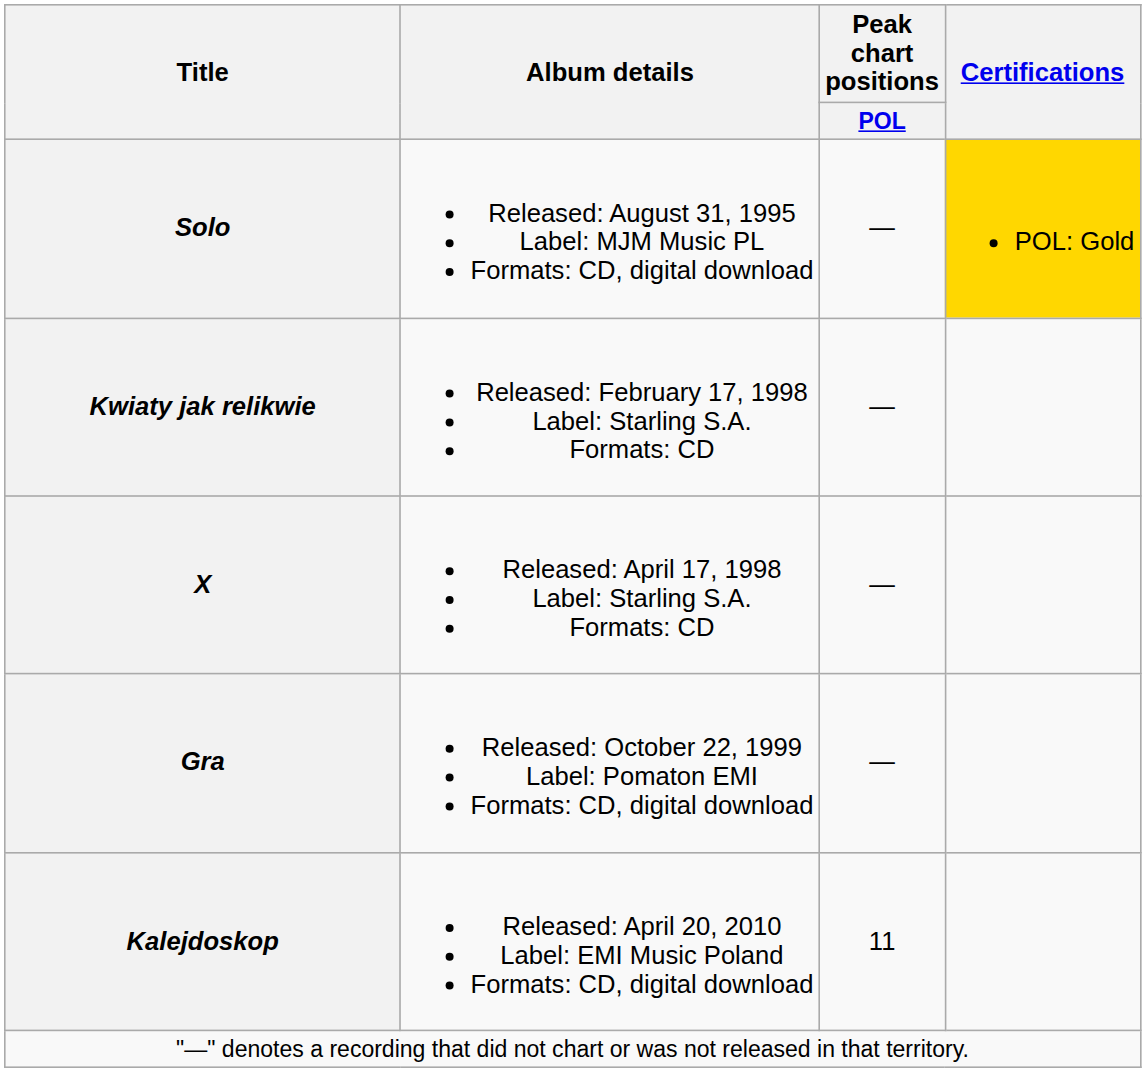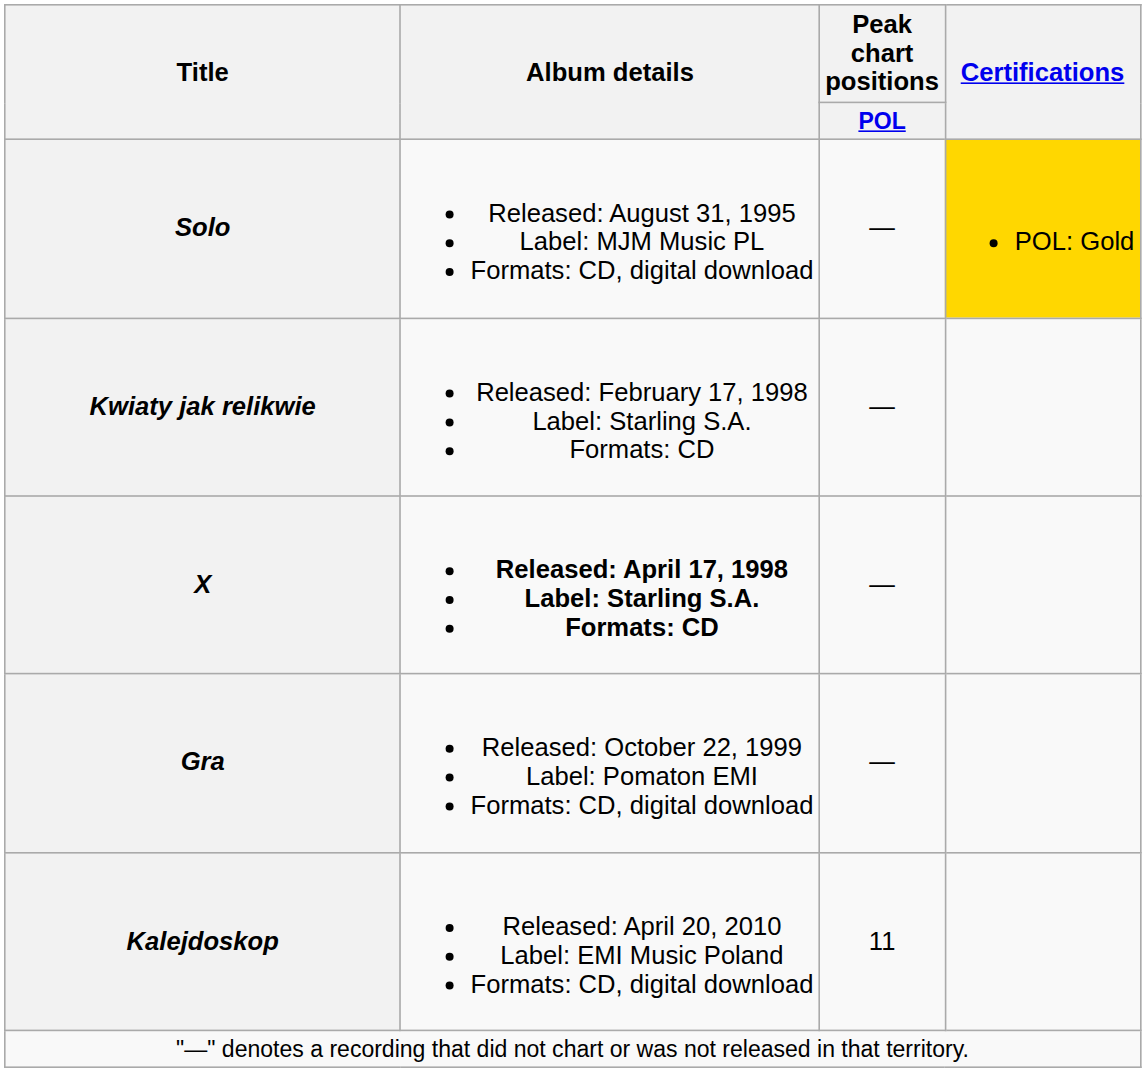(610, 599) normal -> (610, 599) bold
